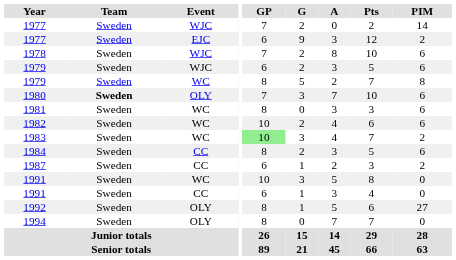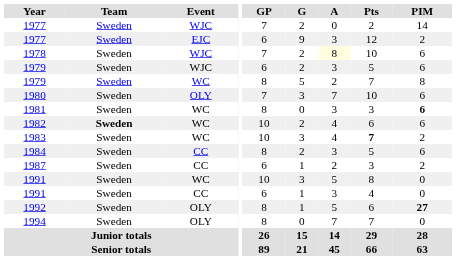(334, 53) no background -> (334, 53) lightyellow background
(114, 95) bold -> (114, 95) normal
(422, 109) normal -> (422, 109) bold
(114, 123) normal -> (114, 123) bold
(264, 137) lightgreen background -> (264, 137) no background
(371, 137) normal -> (371, 137) bold
(422, 207) normal -> (422, 207) bold
